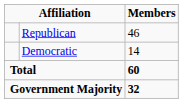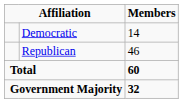rows swapped: (49, 51) <-> (49, 32)
